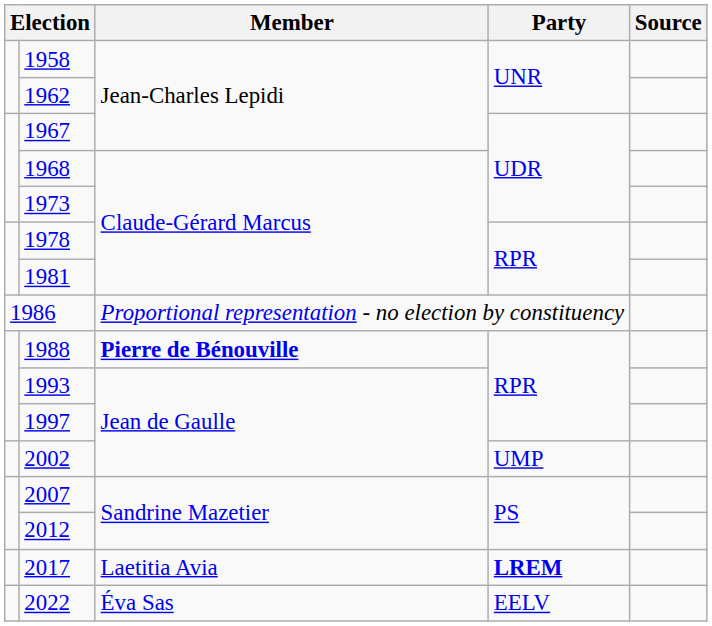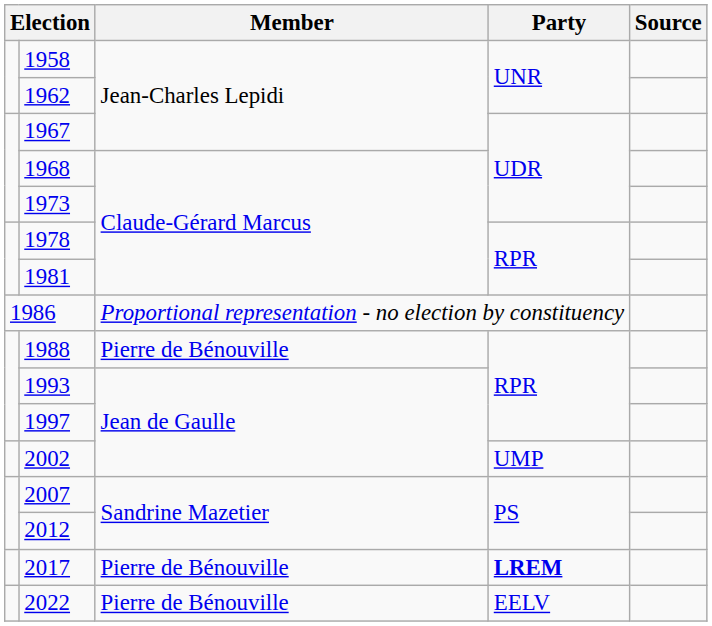(200, 349) bold -> (195, 349) normal
(159, 566) Laetitia Avia -> (195, 566) Pierre de Bénouville
(137, 603) Éva Sas -> (195, 603) Pierre de Bénouville
